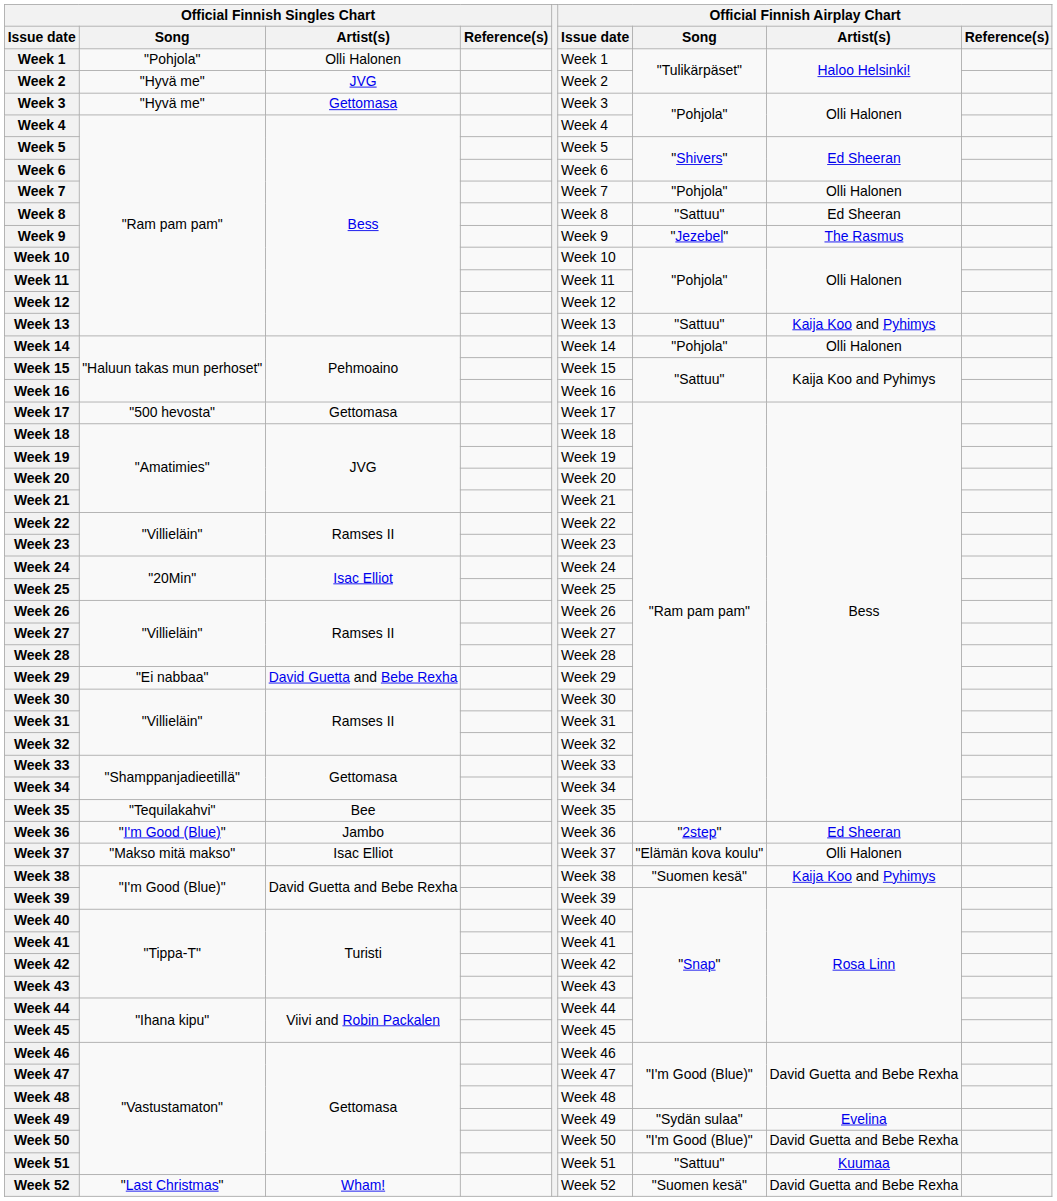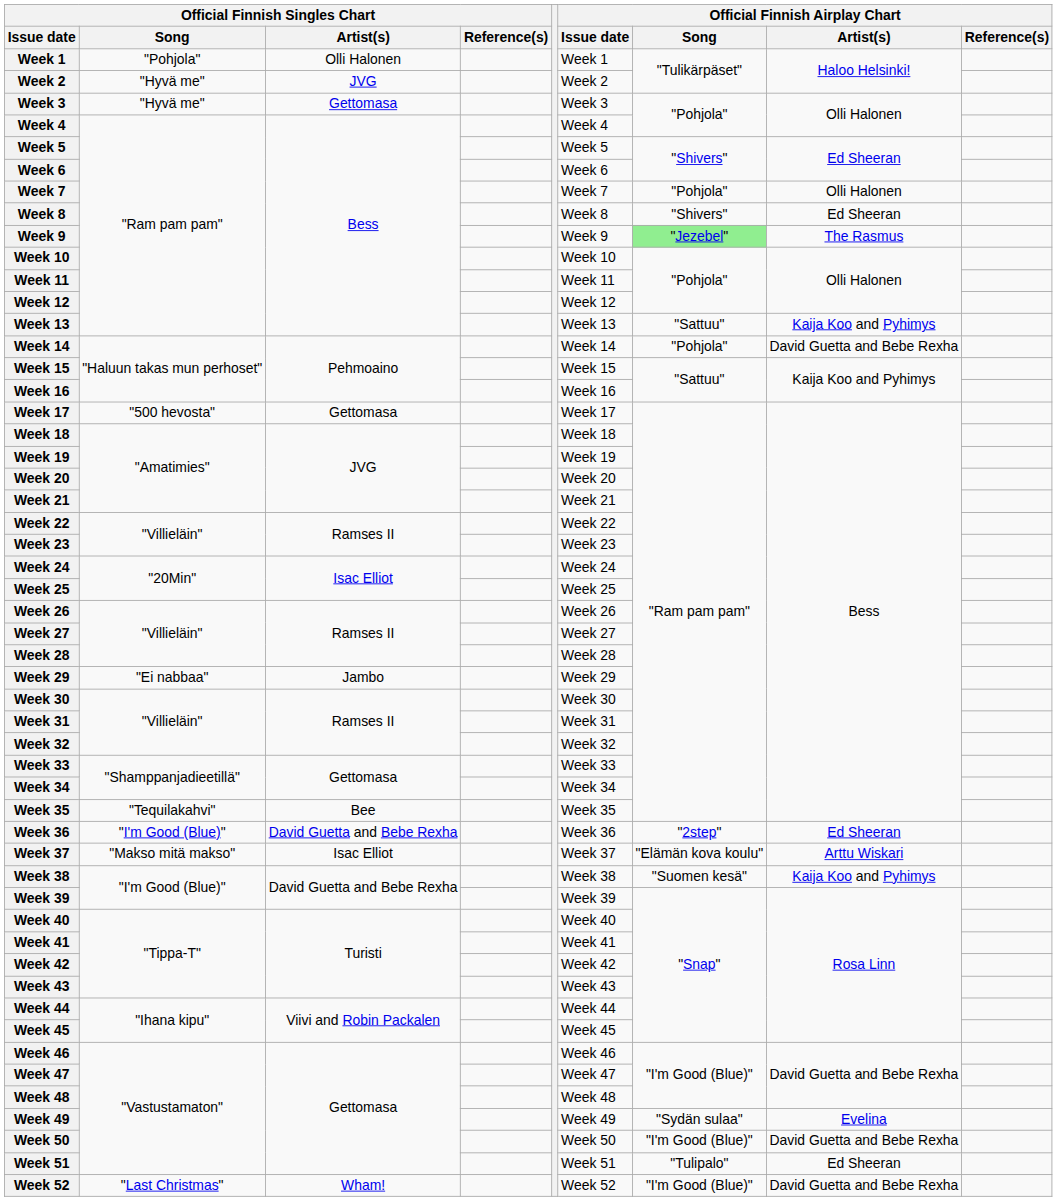(699, 214) "Sattuu" -> (699, 214) "Shivers"
(699, 236) no background -> (699, 236) lightgreen background
(864, 346) Olli Halonen -> (864, 346) David Guetta and Bebe Rexha
(363, 677) David Guetta and Bebe Rexha -> (363, 677) Jambo
(363, 832) Jambo -> (363, 832) David Guetta and Bebe Rexha
(864, 854) Olli Halonen -> (864, 854) Arttu Wiskari
(699, 1163) "Sattuu" -> (699, 1163) "Tulipalo"
(864, 1163) Kuumaa -> (864, 1163) Ed Sheeran
(699, 1185) "Suomen kesä" -> (699, 1185) "I'm Good (Blue)"
